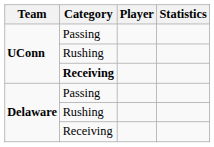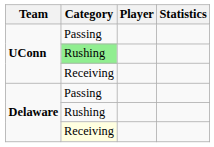(83, 53) no background -> (85, 53) lightgreen background
(88, 73) bold -> (89, 73) normal
(88, 131) no background -> (89, 131) lightyellow background
